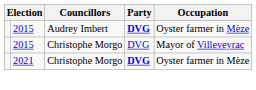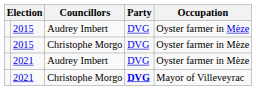(139, 28) bold -> (138, 28) normal
(200, 45) Mayor of Villeveyrac -> (203, 45) Oyster farmer in Mèze
+ row: (23, 61)
(203, 61) Oyster farmer in Mèze -> (200, 77) Mayor of Villeveyrac
